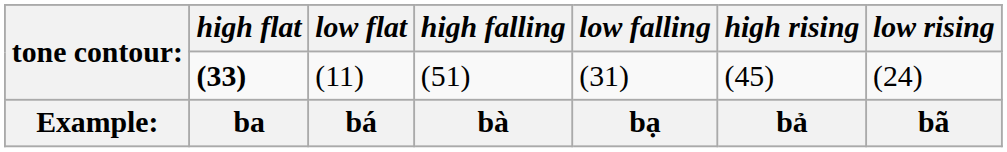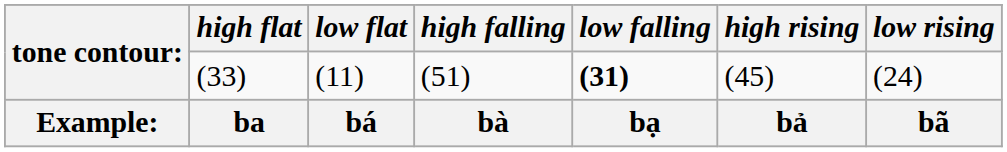(221, 75) bold -> (221, 75) normal
(604, 75) normal -> (604, 75) bold
